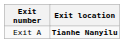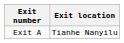(85, 32) bold -> (85, 32) normal
